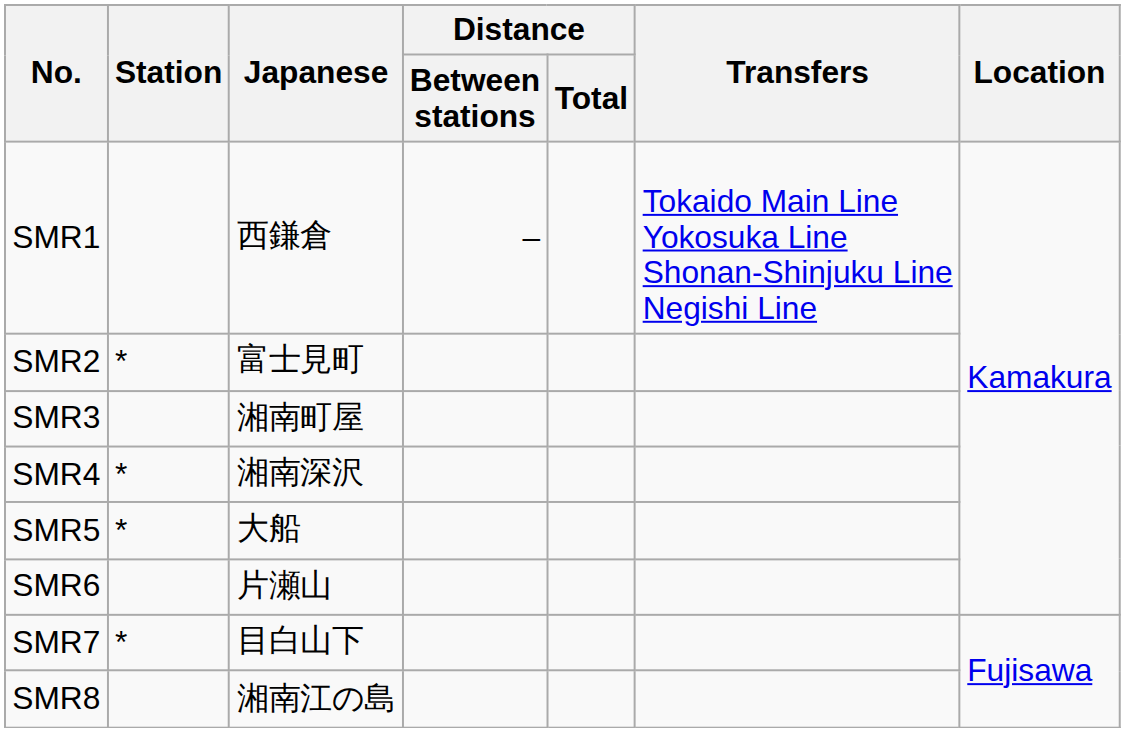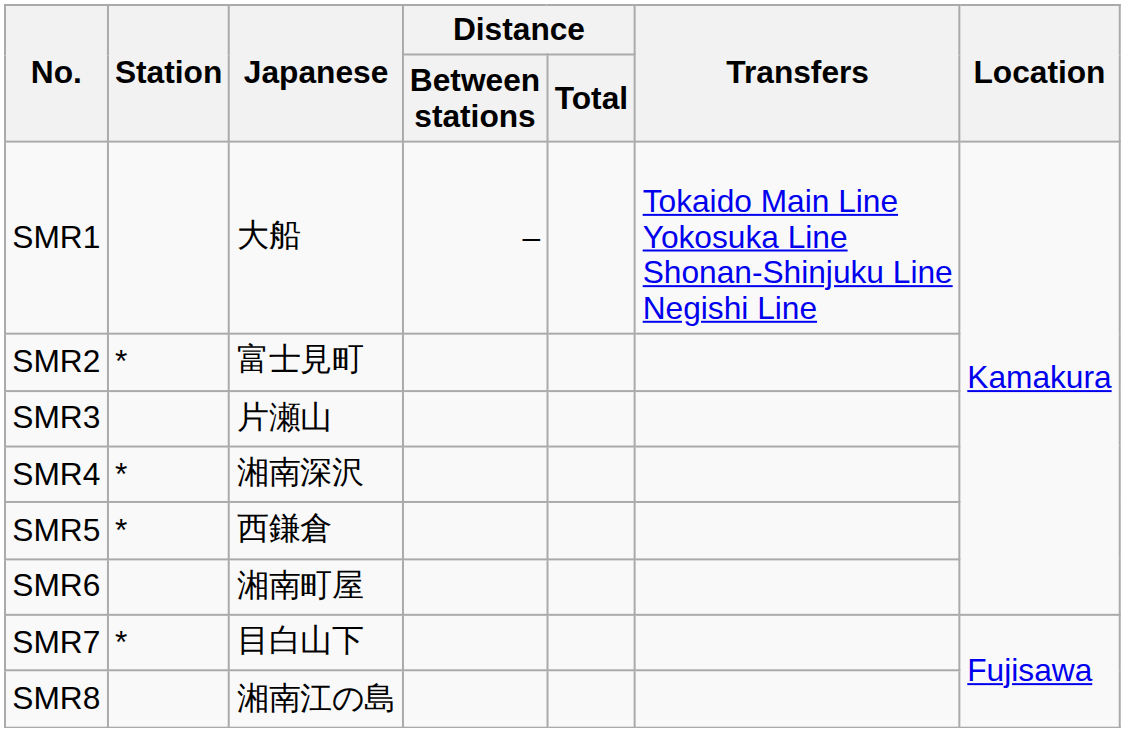(284, 236) 西鎌倉 -> (269, 236) 大船
(300, 416) 湘南町屋 -> (284, 416) 片瀬山
(269, 529) 大船 -> (284, 529) 西鎌倉
(284, 585) 片瀬山 -> (300, 585) 湘南町屋
